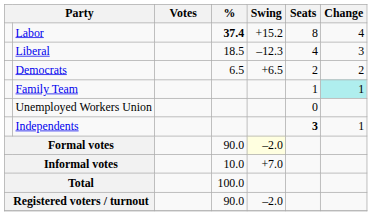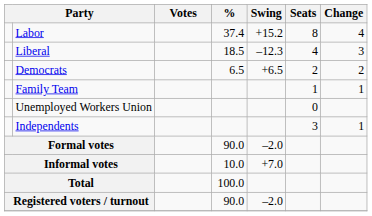(234, 32) bold -> (234, 32) normal
(361, 88) paleturquoise background -> (361, 88) no background
(315, 126) bold -> (315, 126) normal
(273, 145) lightyellow background -> (273, 145) no background
